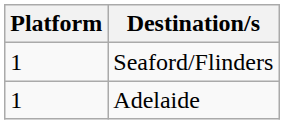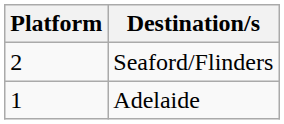(16, 61) 1 -> (16, 61) 2
